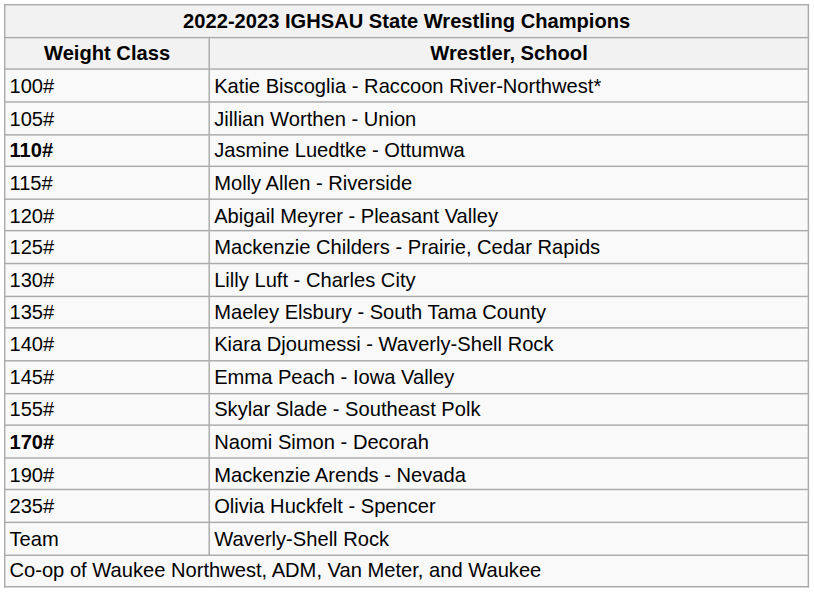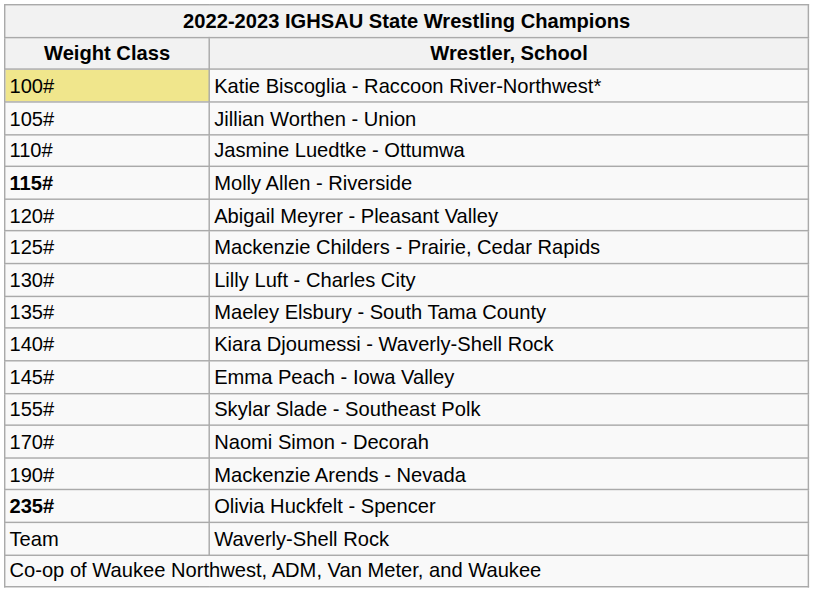(32, 86) no background -> (32, 86) khaki background
(31, 150) bold -> (31, 150) normal
(31, 183) normal -> (31, 183) bold
(32, 442) bold -> (32, 442) normal
(32, 506) normal -> (32, 506) bold
